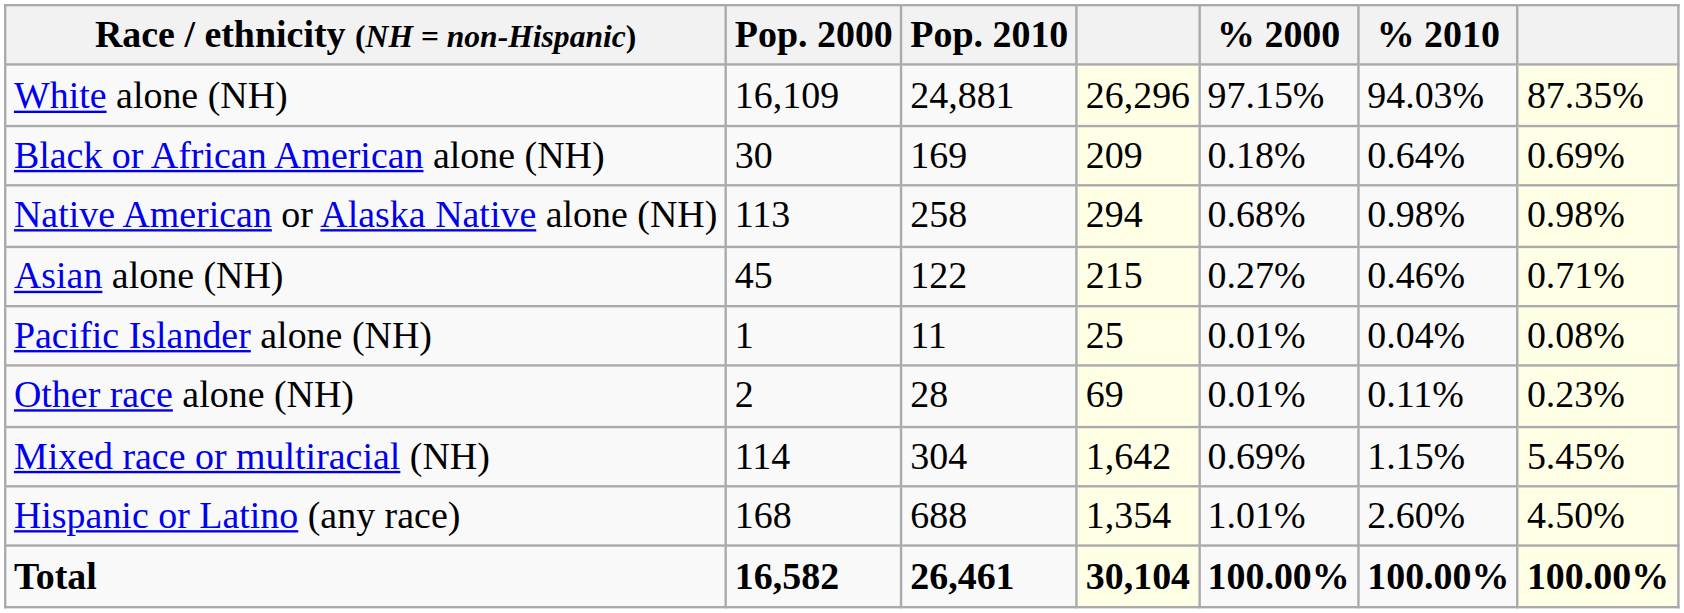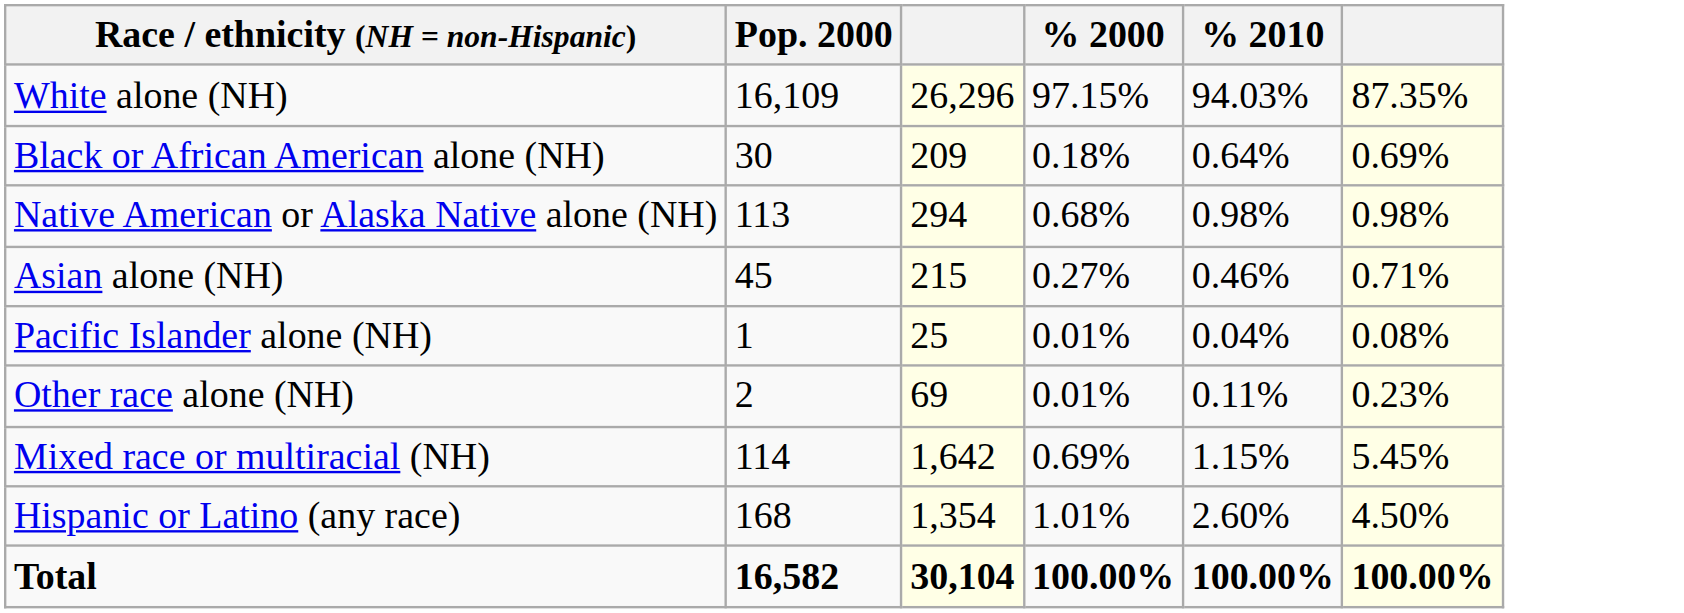- column: (989, 34)
